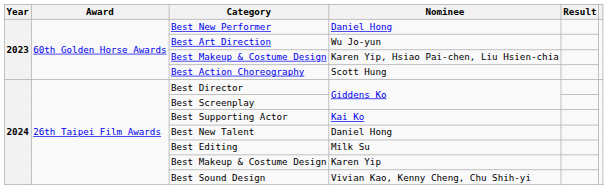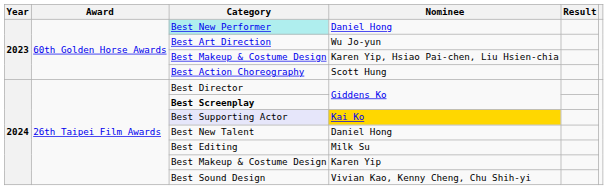(221, 27) no background -> (221, 27) paleturquoise background
(213, 102) normal -> (213, 102) bold
(229, 117) no background -> (229, 117) lavender background
(348, 117) no background -> (348, 117) gold background
